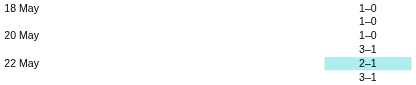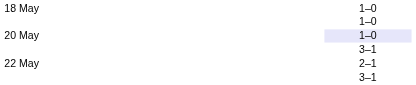(368, 36) no background -> (368, 36) lavender background
(368, 63) paleturquoise background -> (368, 63) no background
